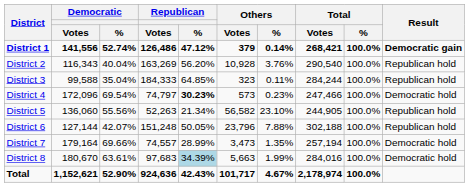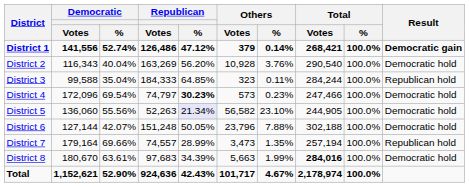(420, 64) Republican hold -> (421, 64) Democratic hold
(198, 111) no background -> (198, 111) lavender background
(420, 111) Republican hold -> (421, 111) Democratic hold
(420, 127) Republican hold -> (421, 127) Democratic hold
(421, 142) Democratic hold -> (420, 142) Republican hold
(198, 158) lightblue background -> (198, 158) no background
(324, 158) normal -> (324, 158) bold
